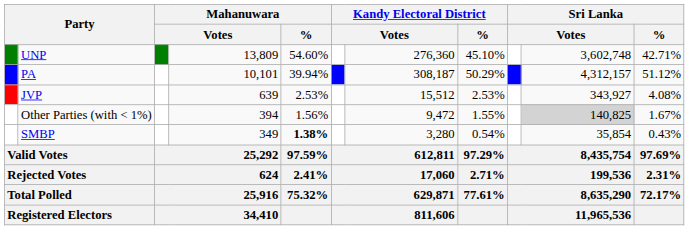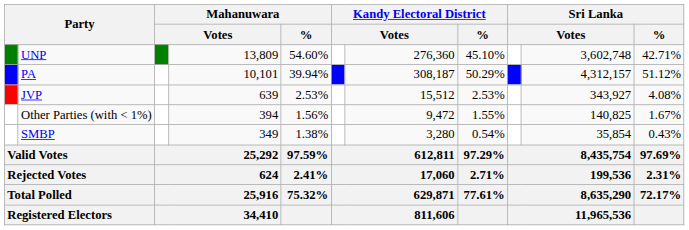(611, 114) lightgrey background -> (611, 114) no background
(311, 134) bold -> (312, 134) normal
